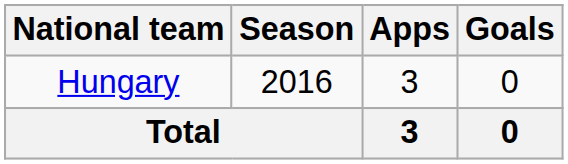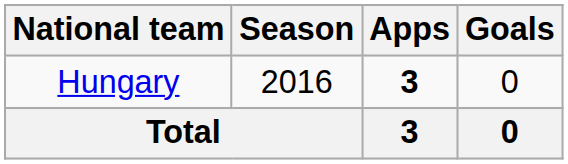(410, 81) normal -> (410, 81) bold
